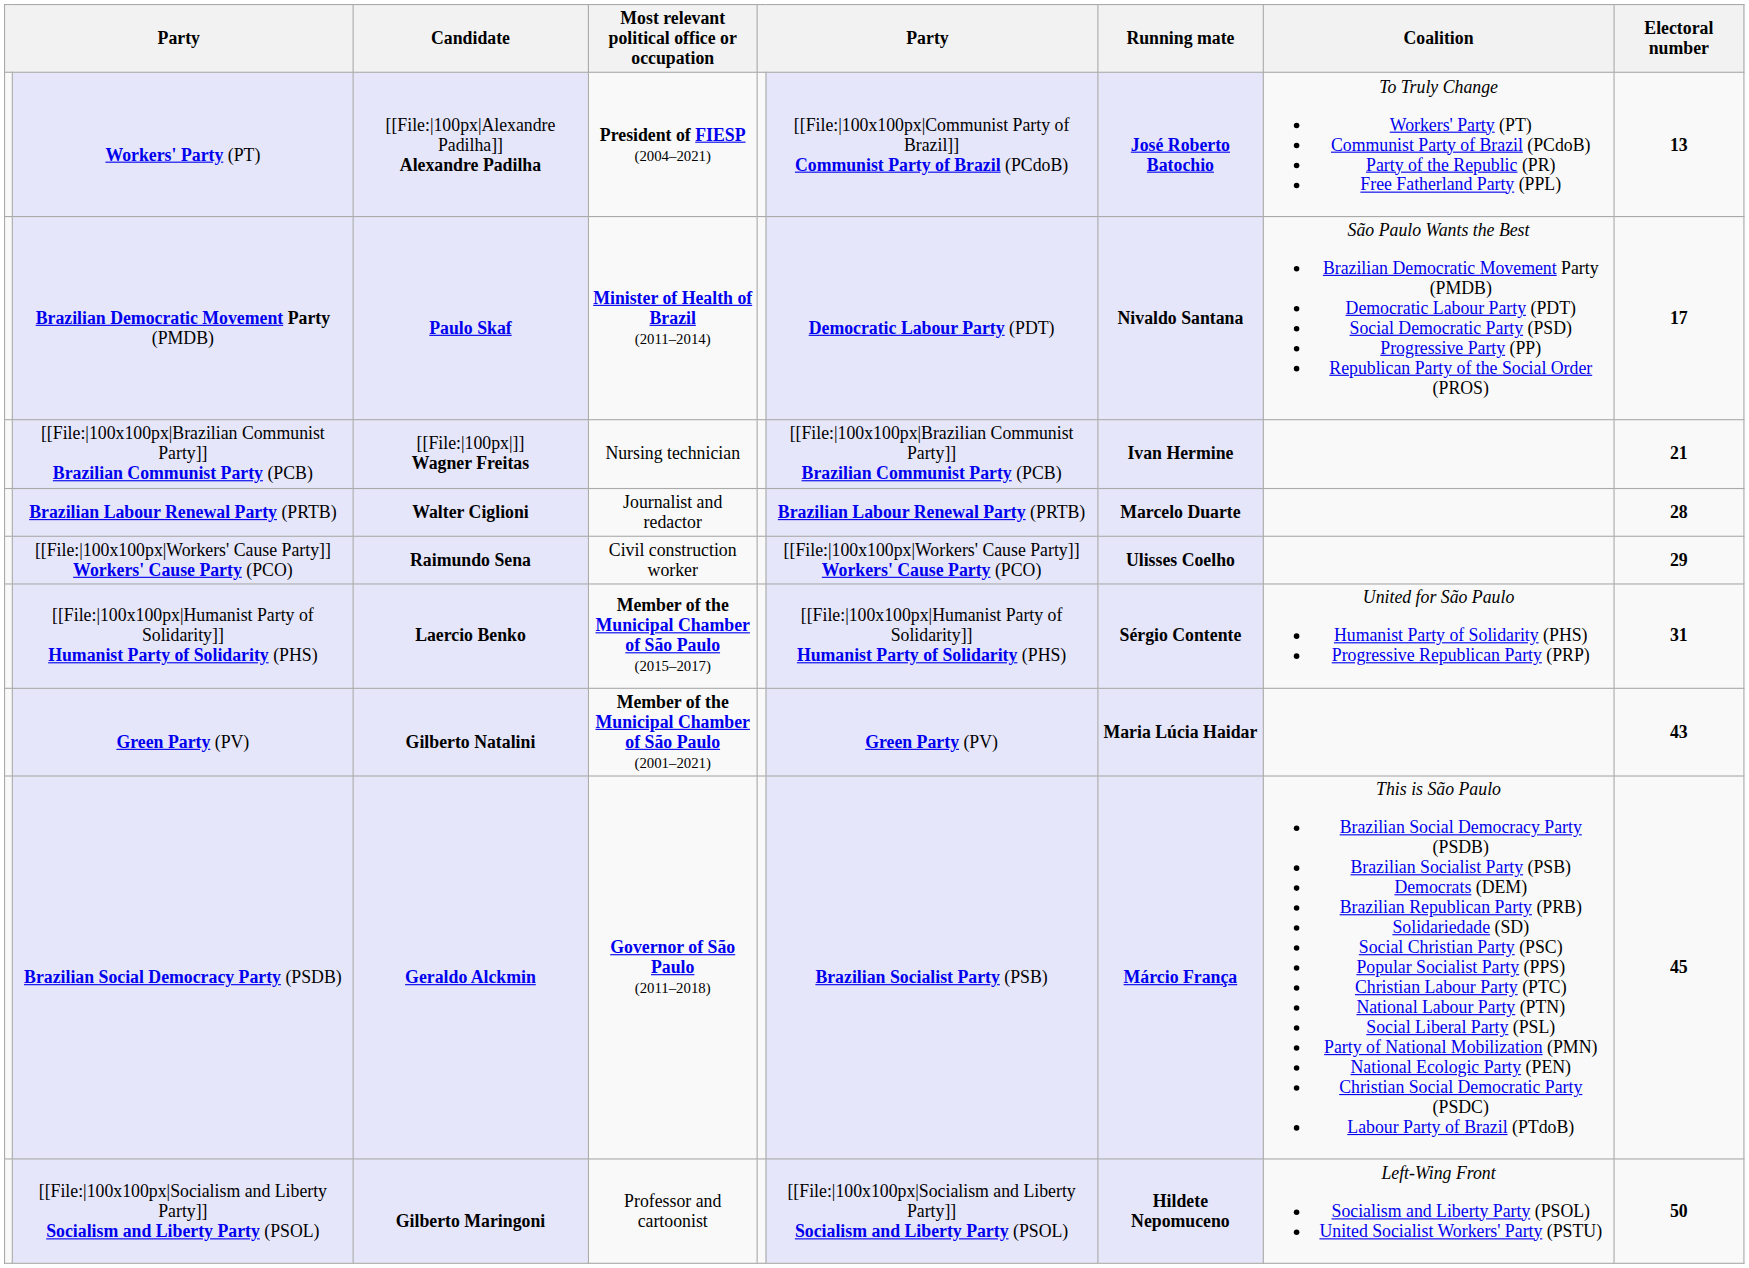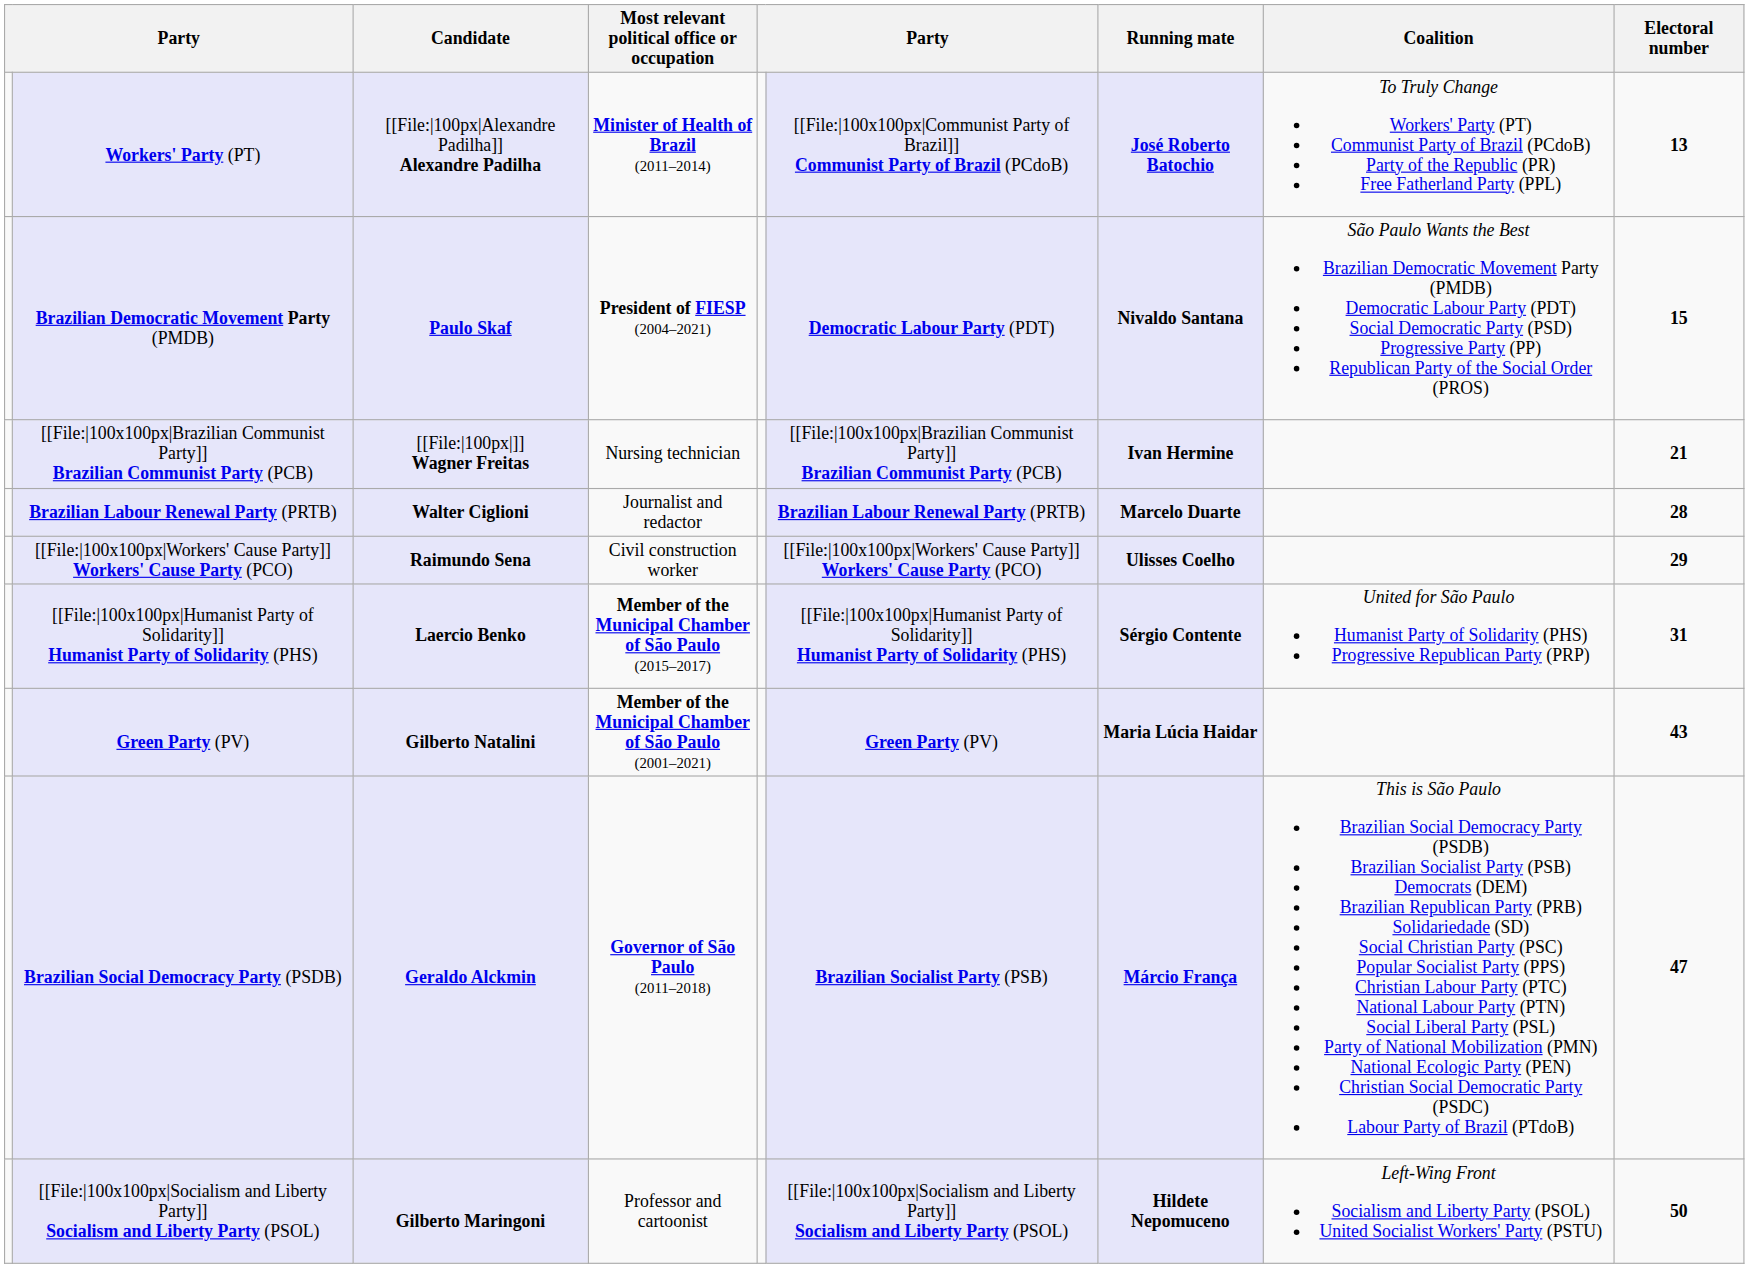(673, 144) President of FIESP (2004–2021) -> (673, 144) Minister of Health of Brazil (2011–2014)
(673, 318) Minister of Health of Brazil (2011–2014) -> (673, 318) President of FIESP (2004–2021)
(1679, 318) 17 -> (1679, 318) 15
(1679, 967) 45 -> (1679, 967) 47
